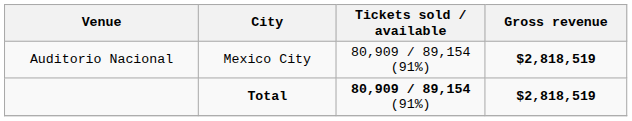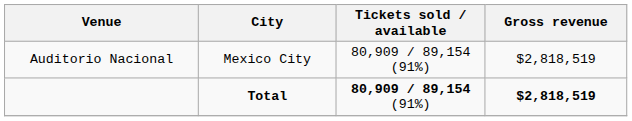(556, 60) bold -> (556, 60) normal
